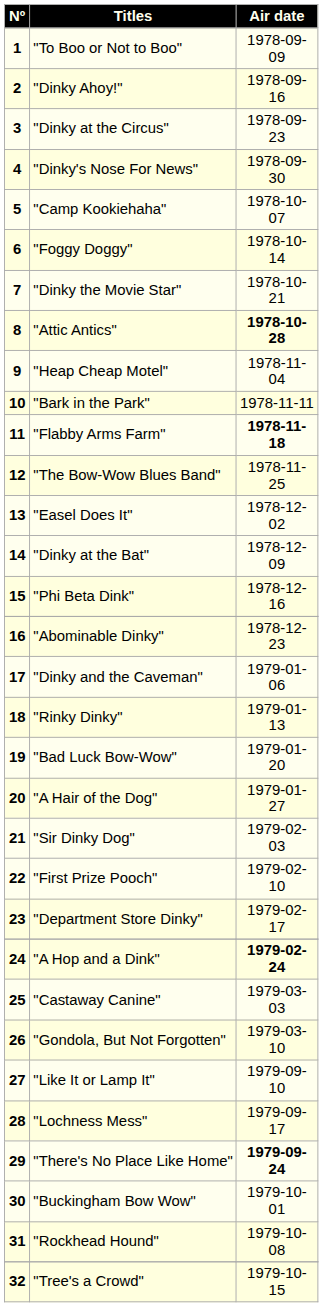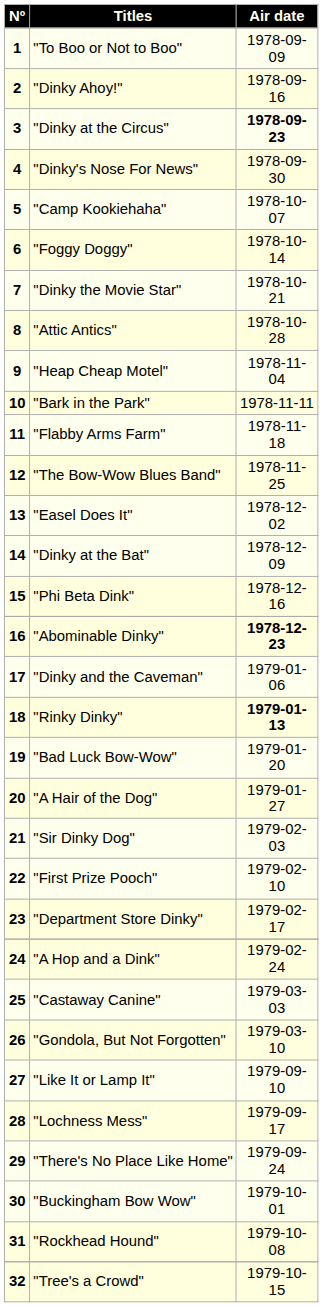(277, 128) normal -> (277, 128) bold
(277, 330) bold -> (277, 330) normal
(277, 434) bold -> (277, 434) normal
(277, 636) normal -> (277, 636) bold
(277, 717) normal -> (277, 717) bold
(277, 959) bold -> (277, 959) normal
(277, 1161) bold -> (277, 1161) normal
